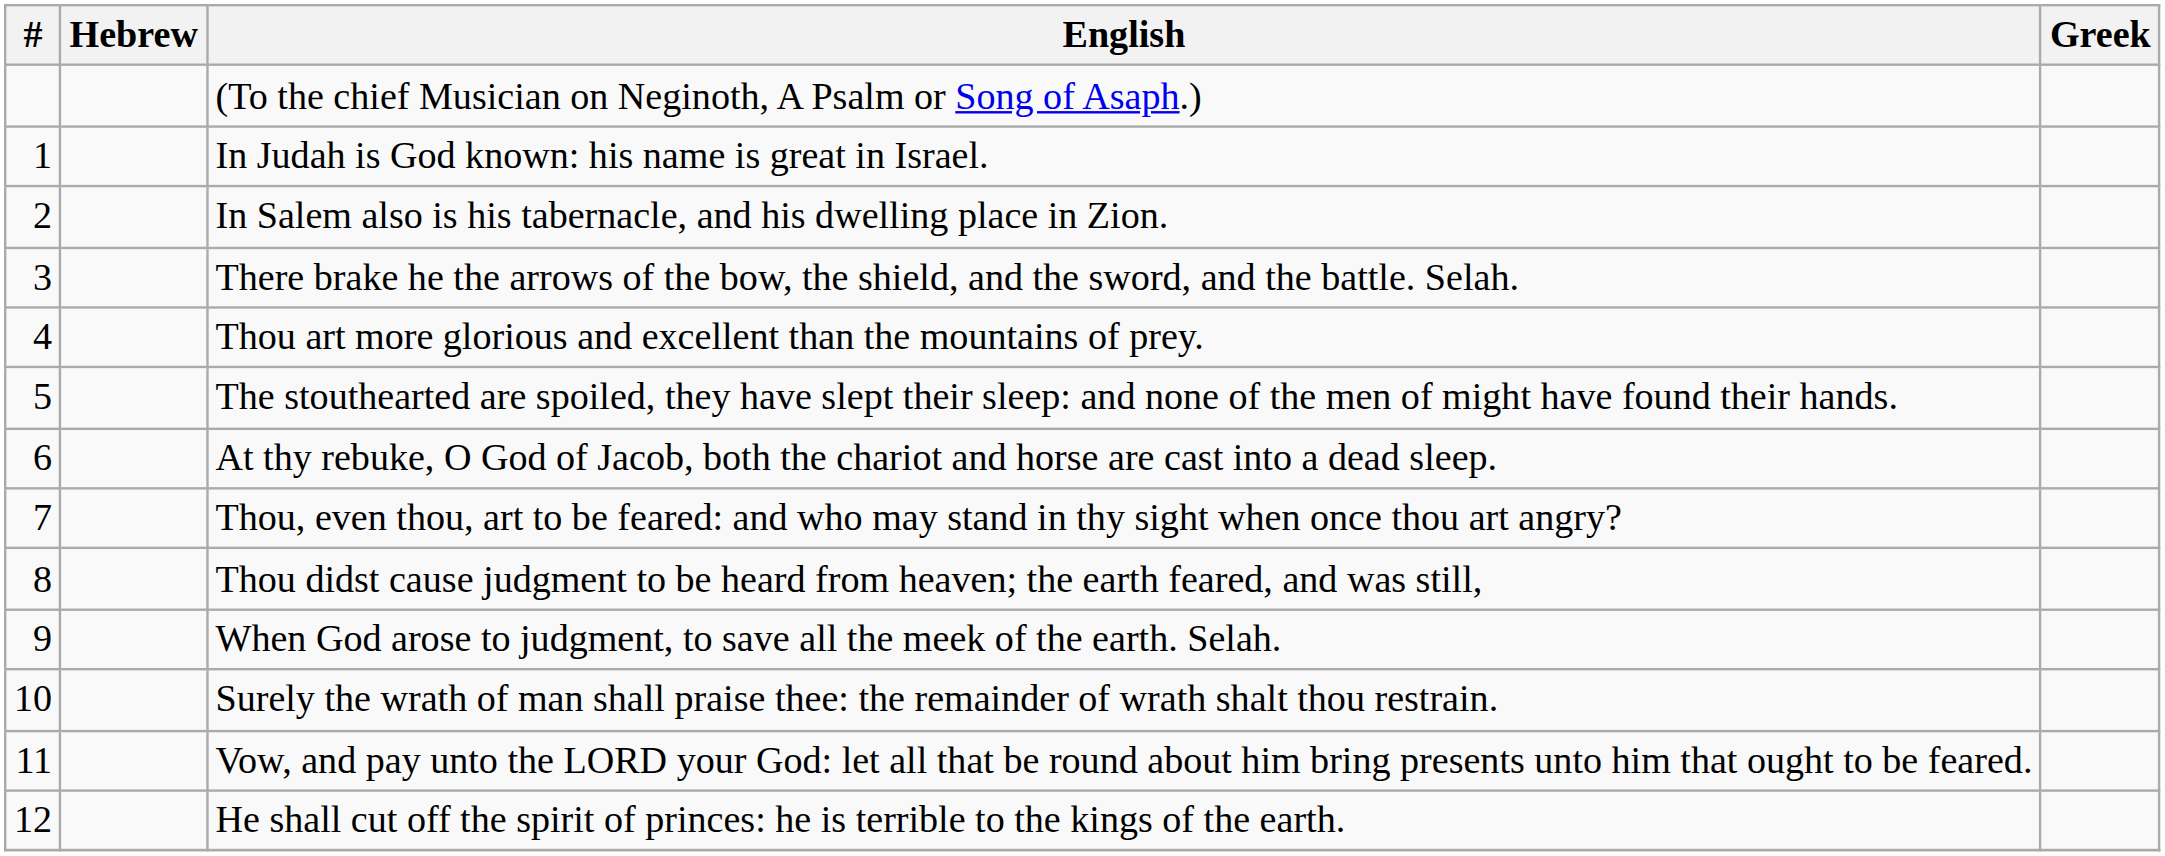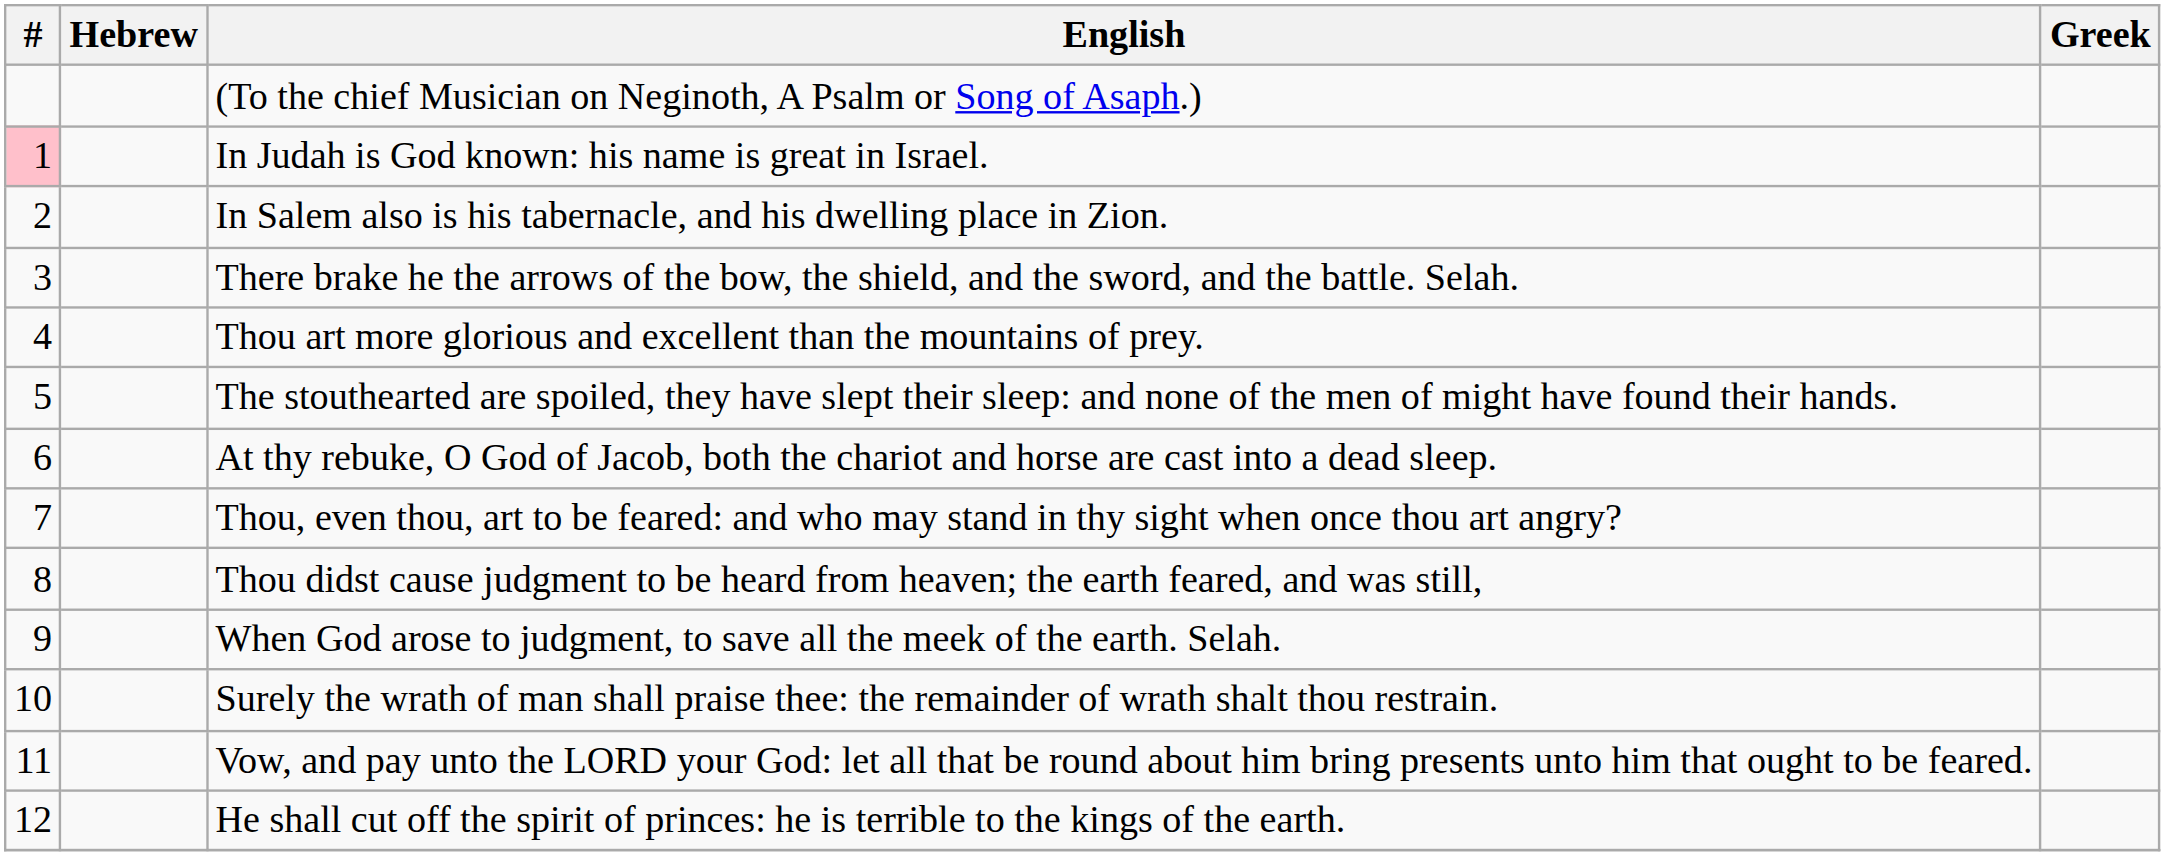(43, 155) no background -> (43, 155) pink background
